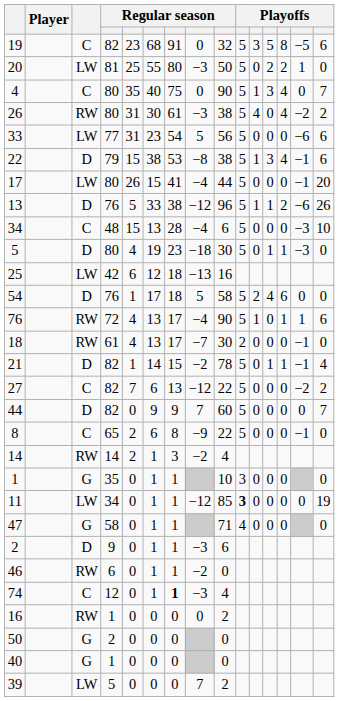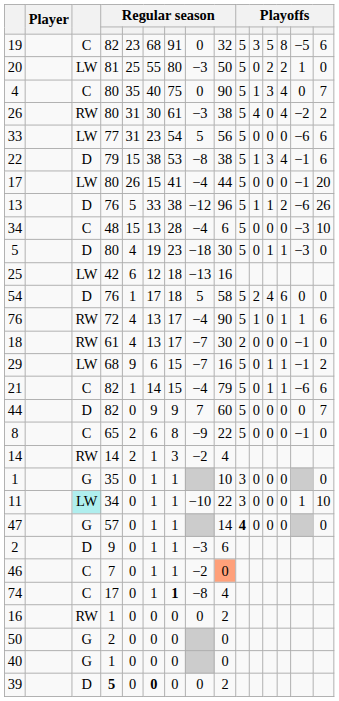+ row: (15, 365)
(87, 365) D -> (87, 387) C
(200, 365) −2 -> (200, 387) −4
(225, 365) 78 -> (225, 387) 79
(302, 365) −1 -> (302, 387) −6
(323, 365) 4 -> (323, 387) 6
- row: (15, 387)
(87, 502) no background -> (87, 502) paleturquoise background
(200, 502) −12 -> (200, 502) −10
(225, 502) 85 -> (225, 502) 22
(242, 502) bold -> (242, 502) normal
(302, 502) 0 -> (302, 502) 1
(323, 502) 19 -> (323, 502) 10
(112, 524) 58 -> (112, 524) 57
(225, 524) 71 -> (225, 524) 14
(242, 524) normal -> (242, 524) bold
(87, 570) RW -> (87, 570) C
(112, 570) 6 -> (112, 570) 7
(225, 570) no background -> (225, 570) lightsalmon background
(112, 593) 12 -> (112, 593) 17
(200, 593) −3 -> (200, 593) −8
(87, 684) LW -> (87, 684) D
(112, 684) normal -> (112, 684) bold
(154, 684) normal -> (154, 684) bold
(200, 684) 7 -> (200, 684) 0
